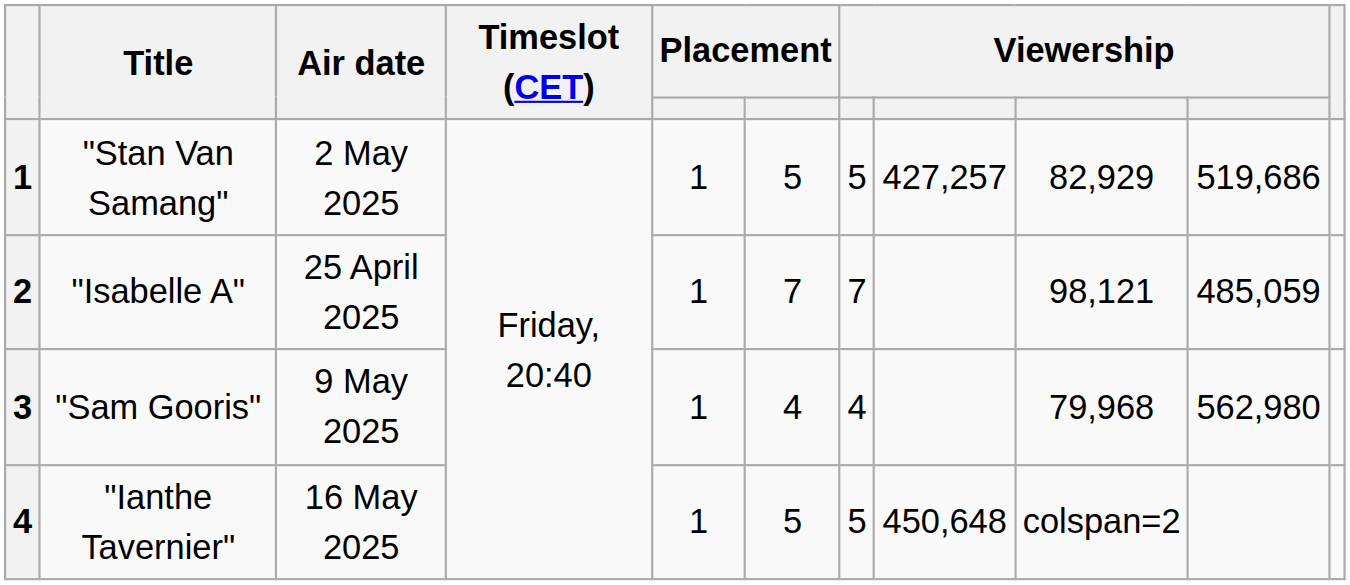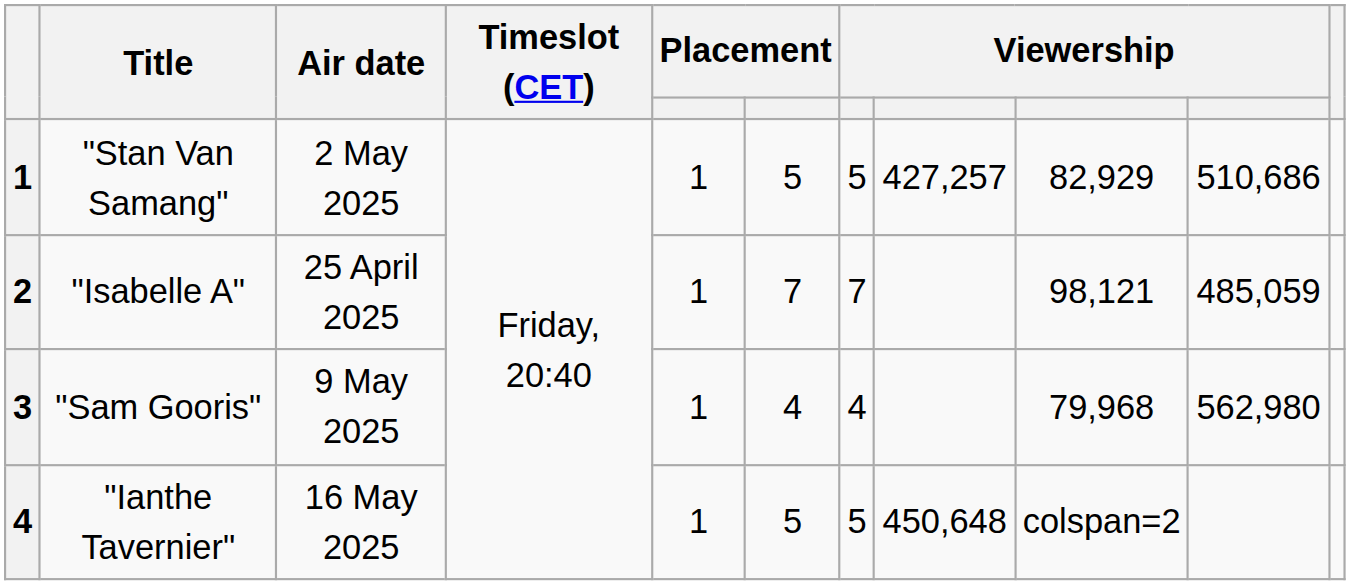(1259, 177) 519,686 -> (1259, 177) 510,686
